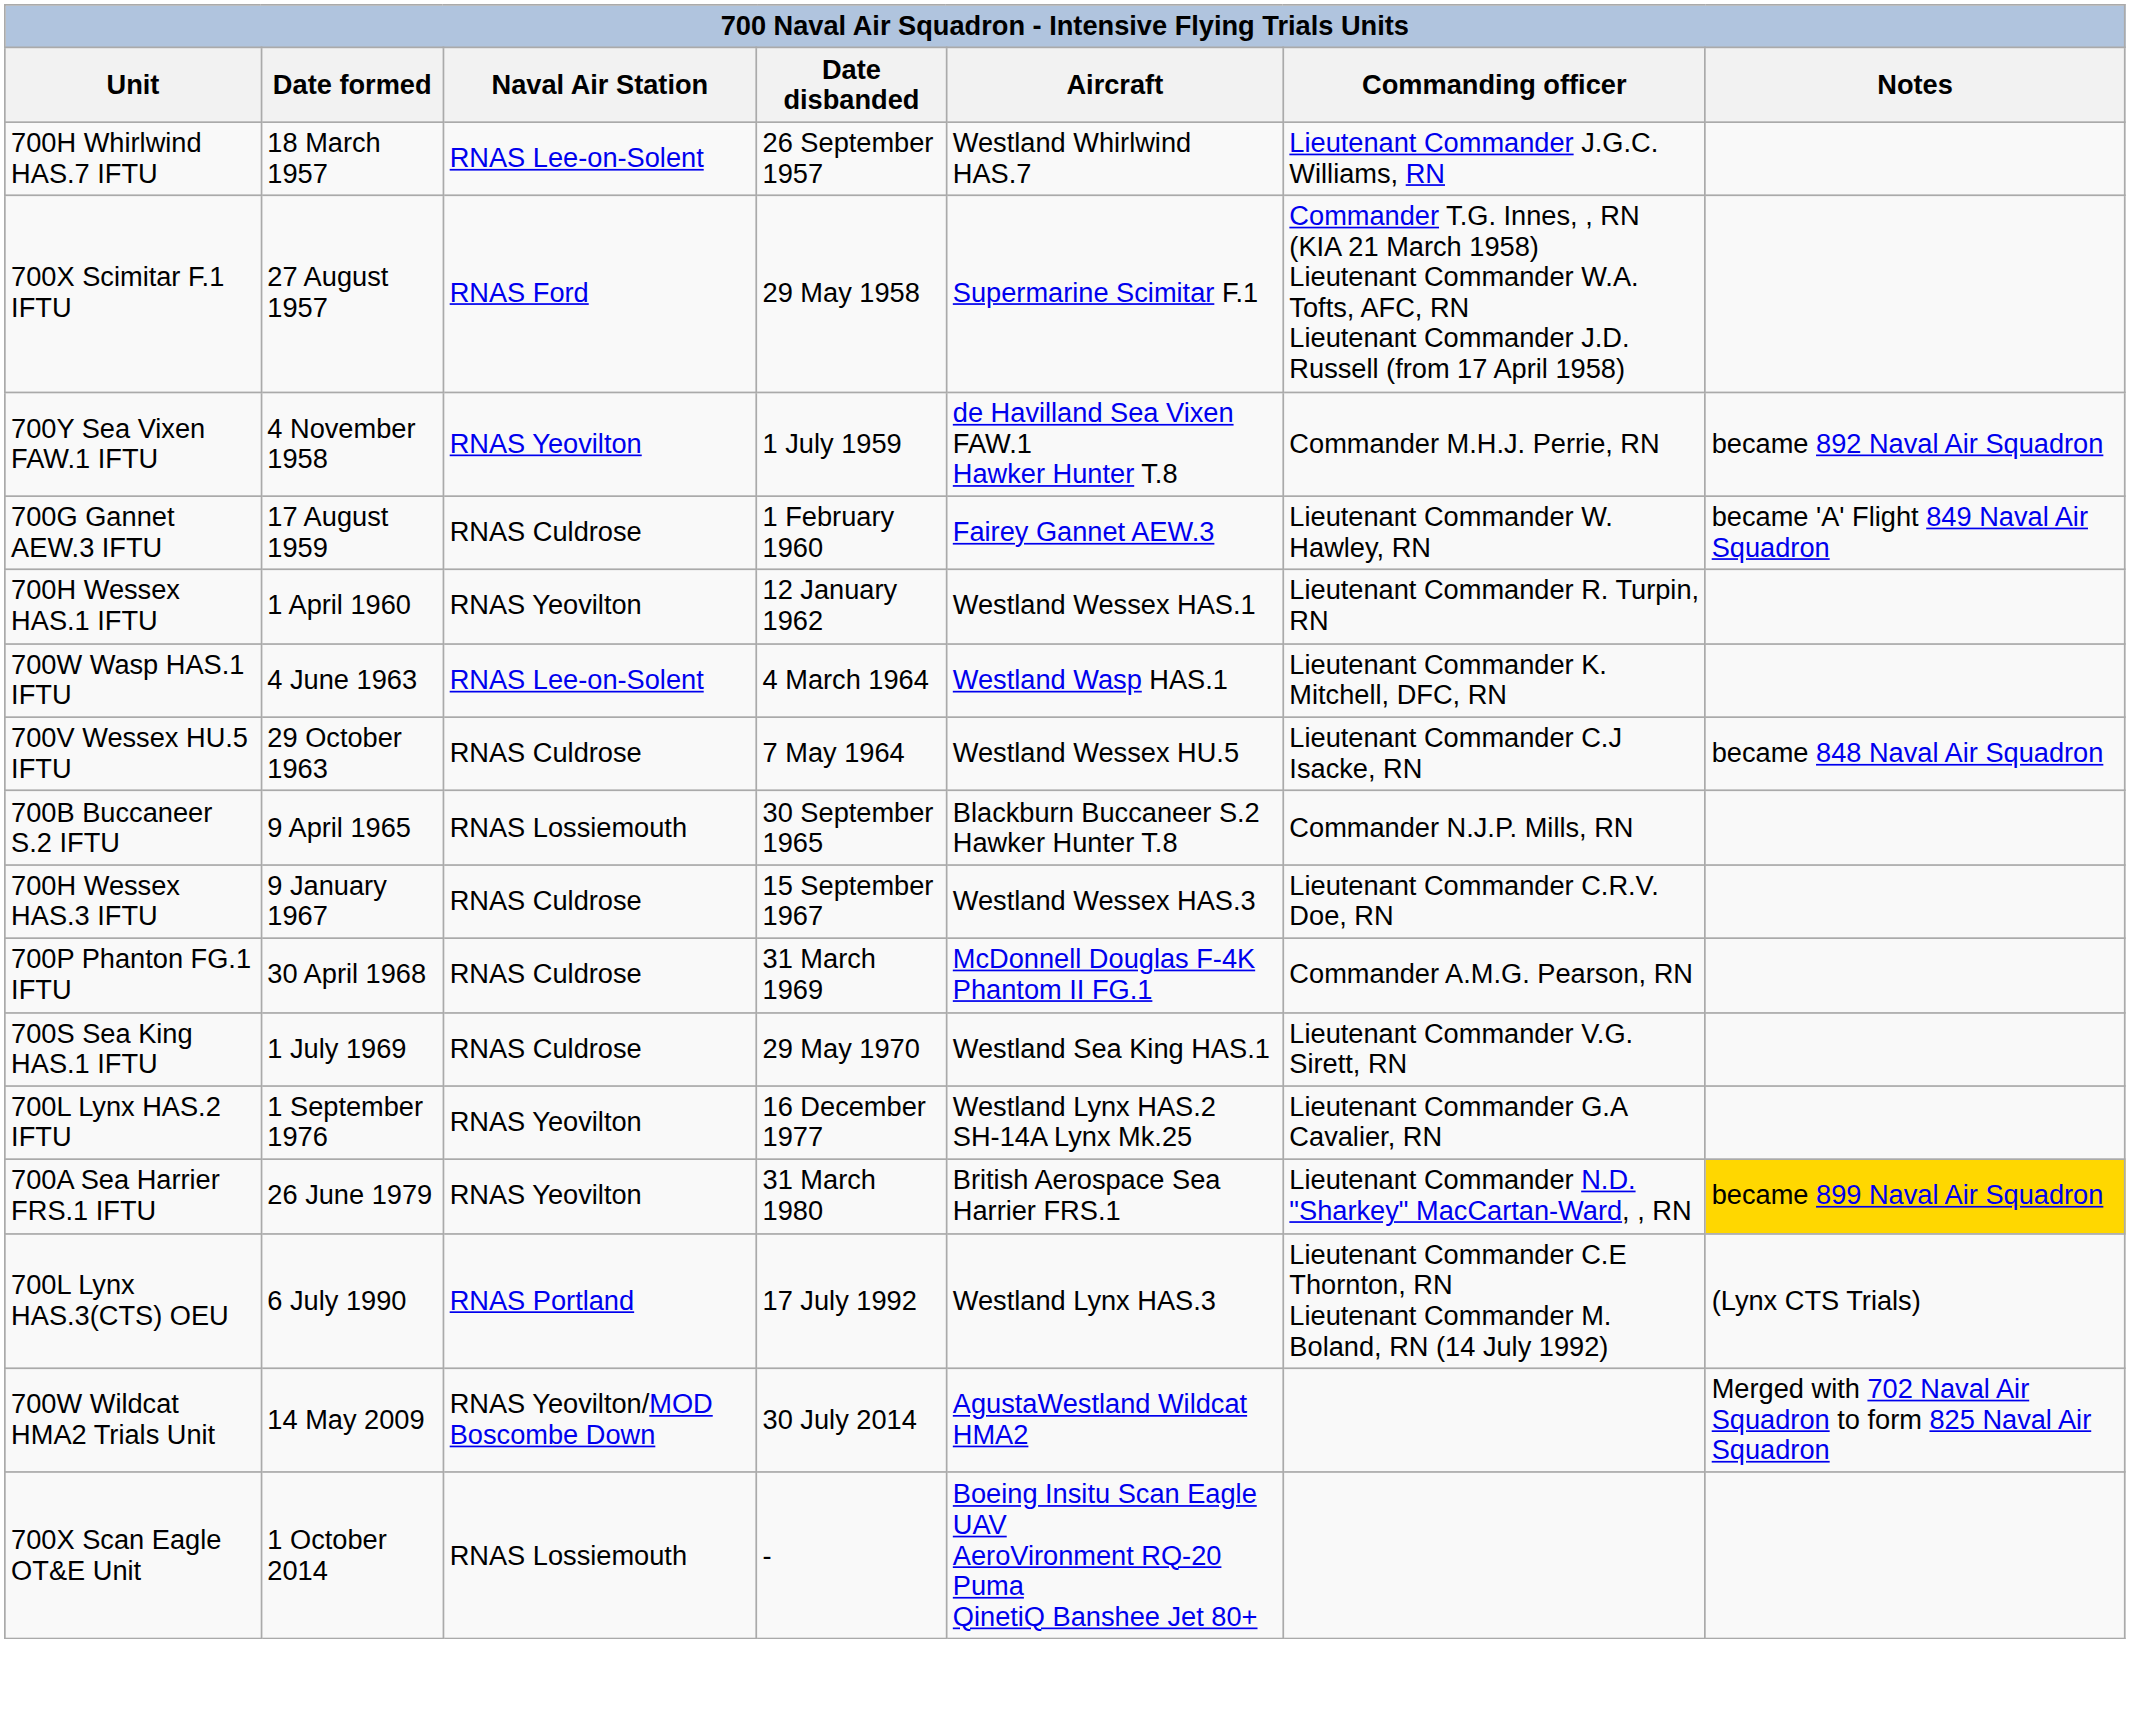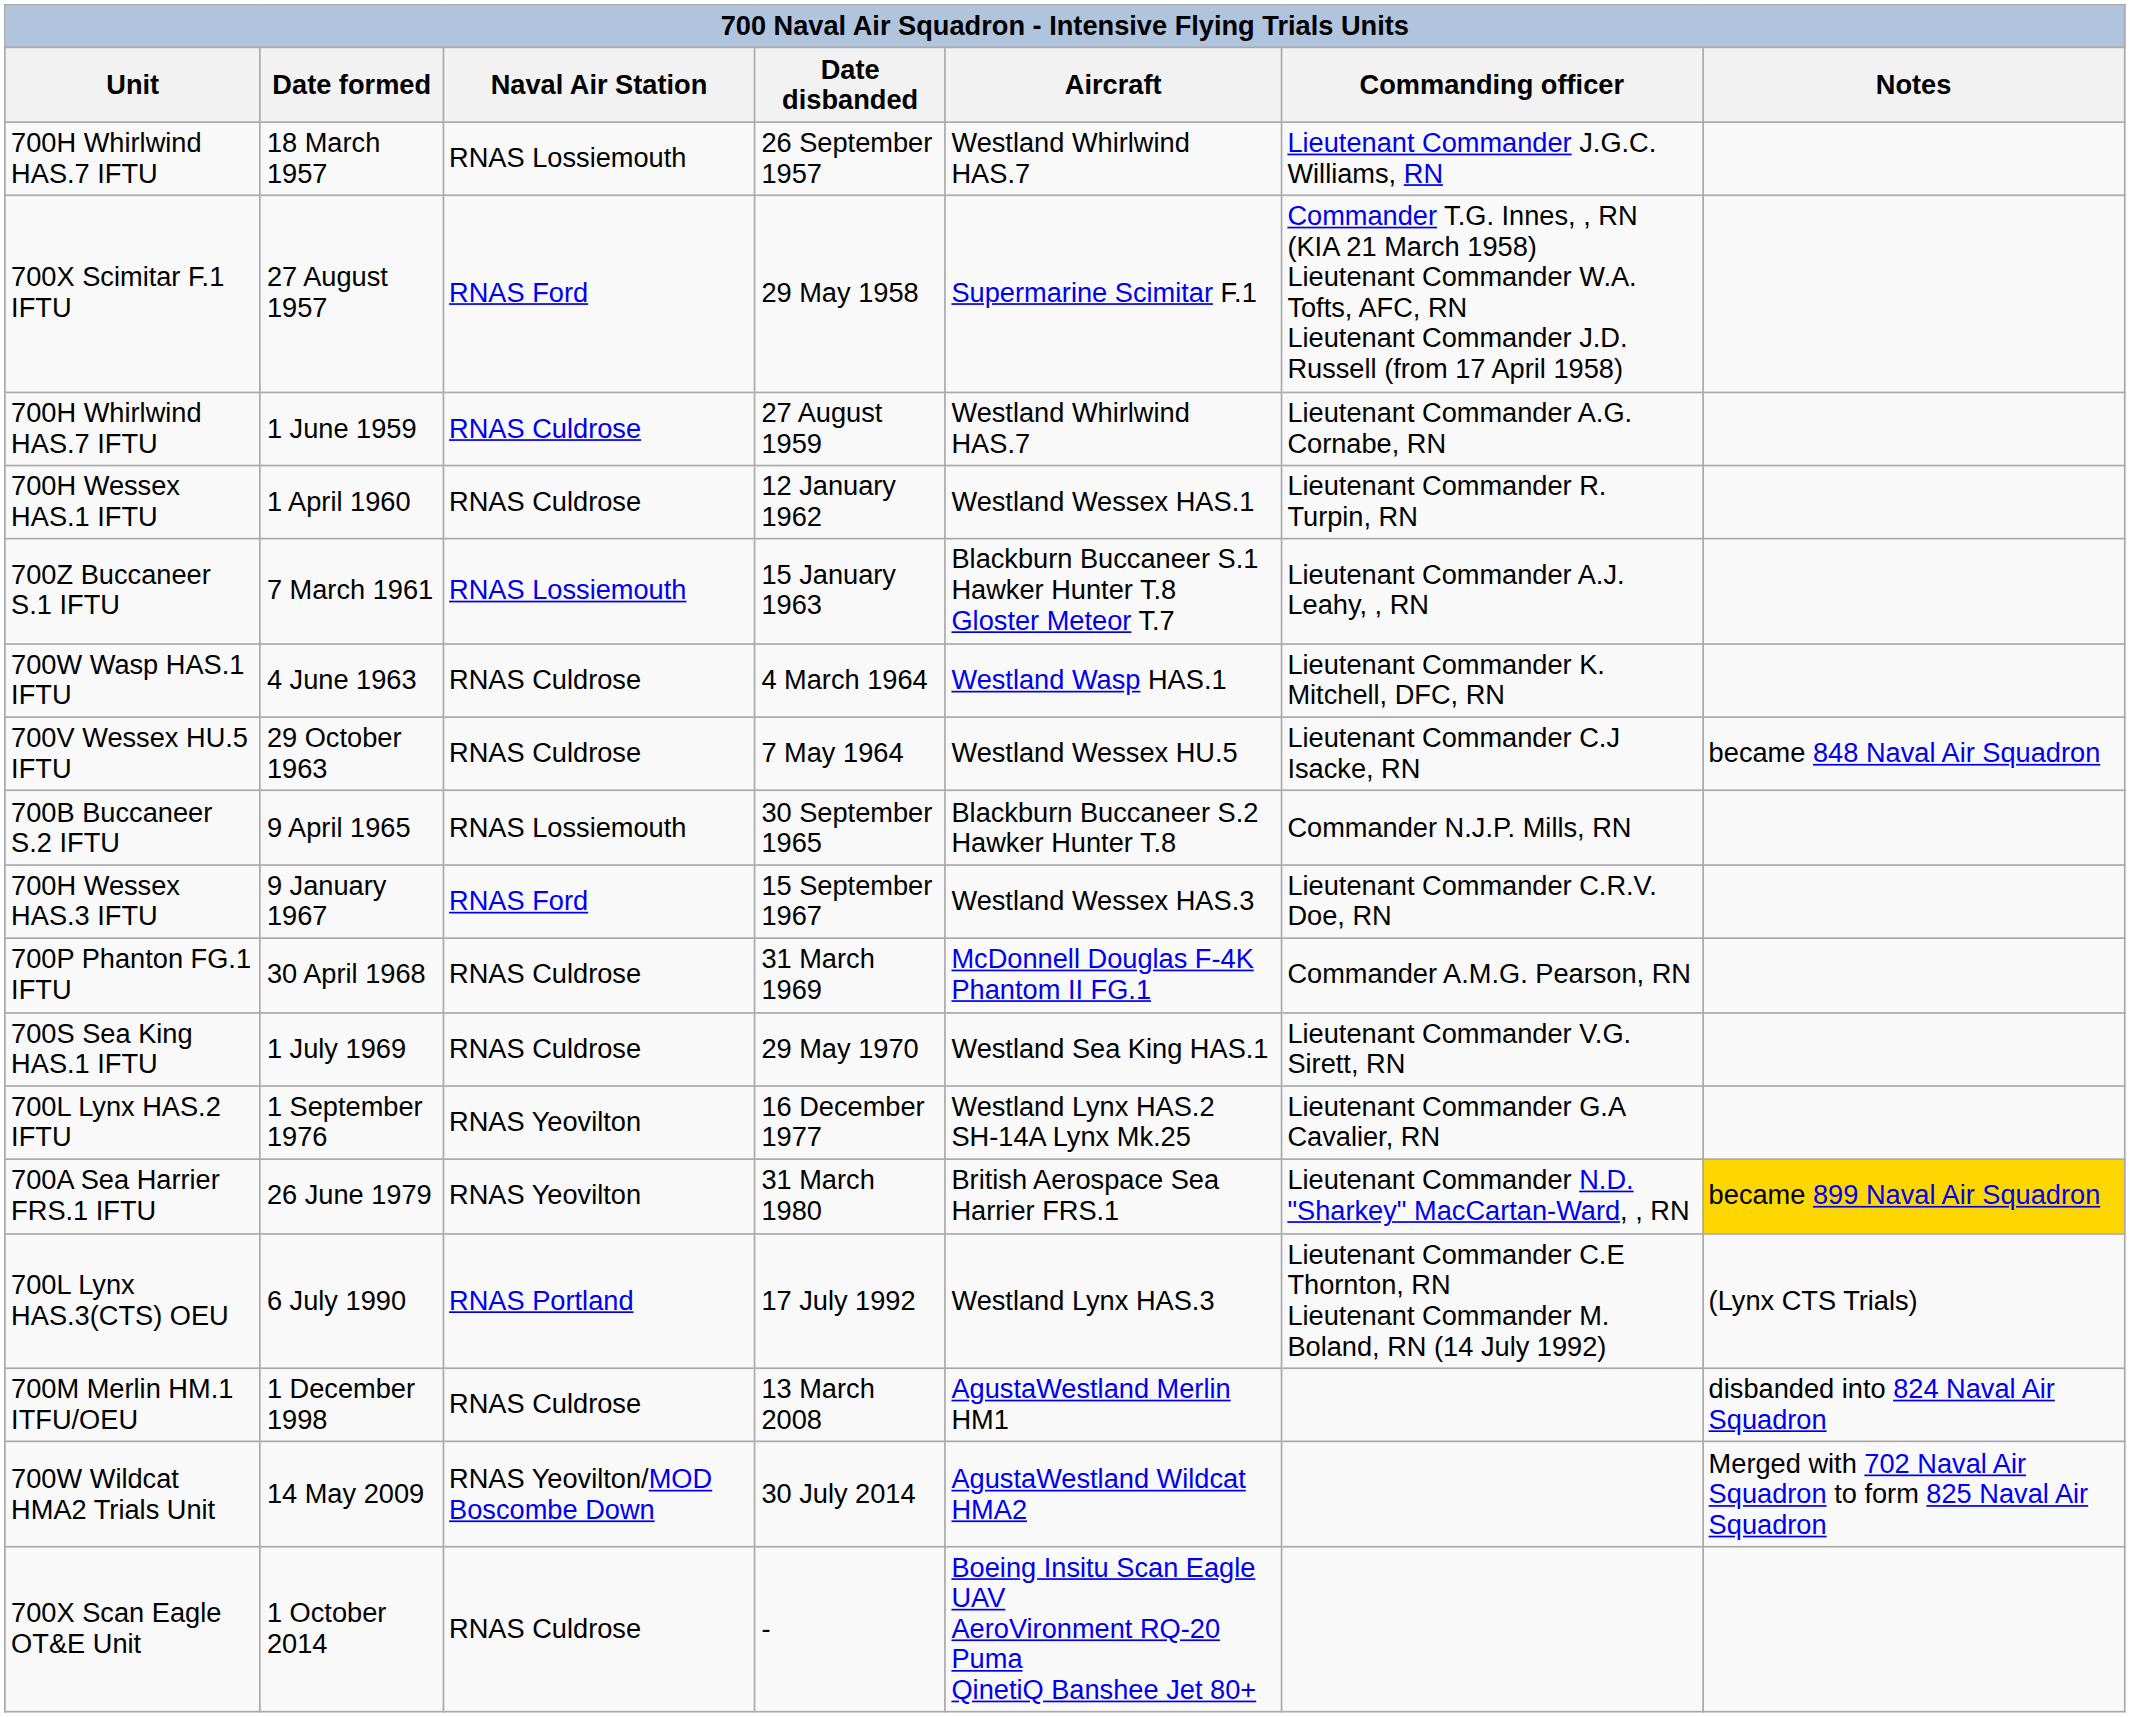(577, 158) RNAS Lee-on-Solent -> (568, 158) RNAS Lossiemouth
- row: (341, 443)
+ row: (342, 428)
- row: (328, 532)
(546, 606) RNAS Yeovilton -> (545, 501) RNAS Culdrose
+ row: (350, 590)
(577, 679) RNAS Lee-on-Solent -> (545, 679) RNAS Culdrose
(546, 901) RNAS Culdrose -> (519, 901) RNAS Ford
+ row: (341, 1404)
(568, 1555) RNAS Lossiemouth -> (545, 1628) RNAS Culdrose
